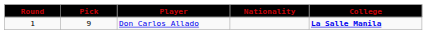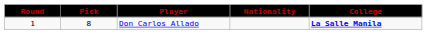(89, 23) 9 -> (89, 23) 8
